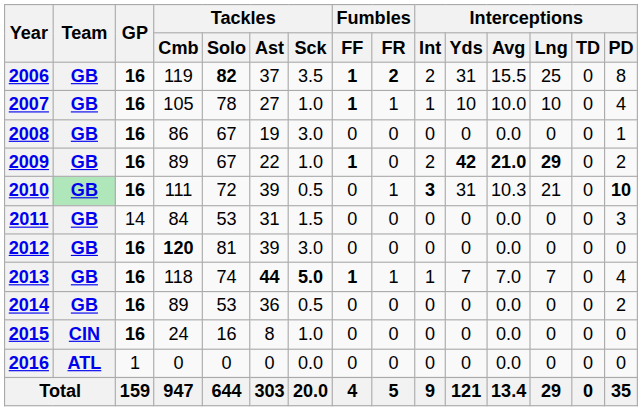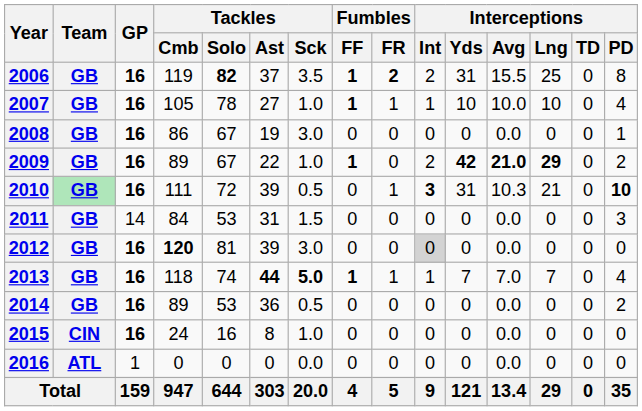(430, 248) no background -> (430, 248) lightgrey background
